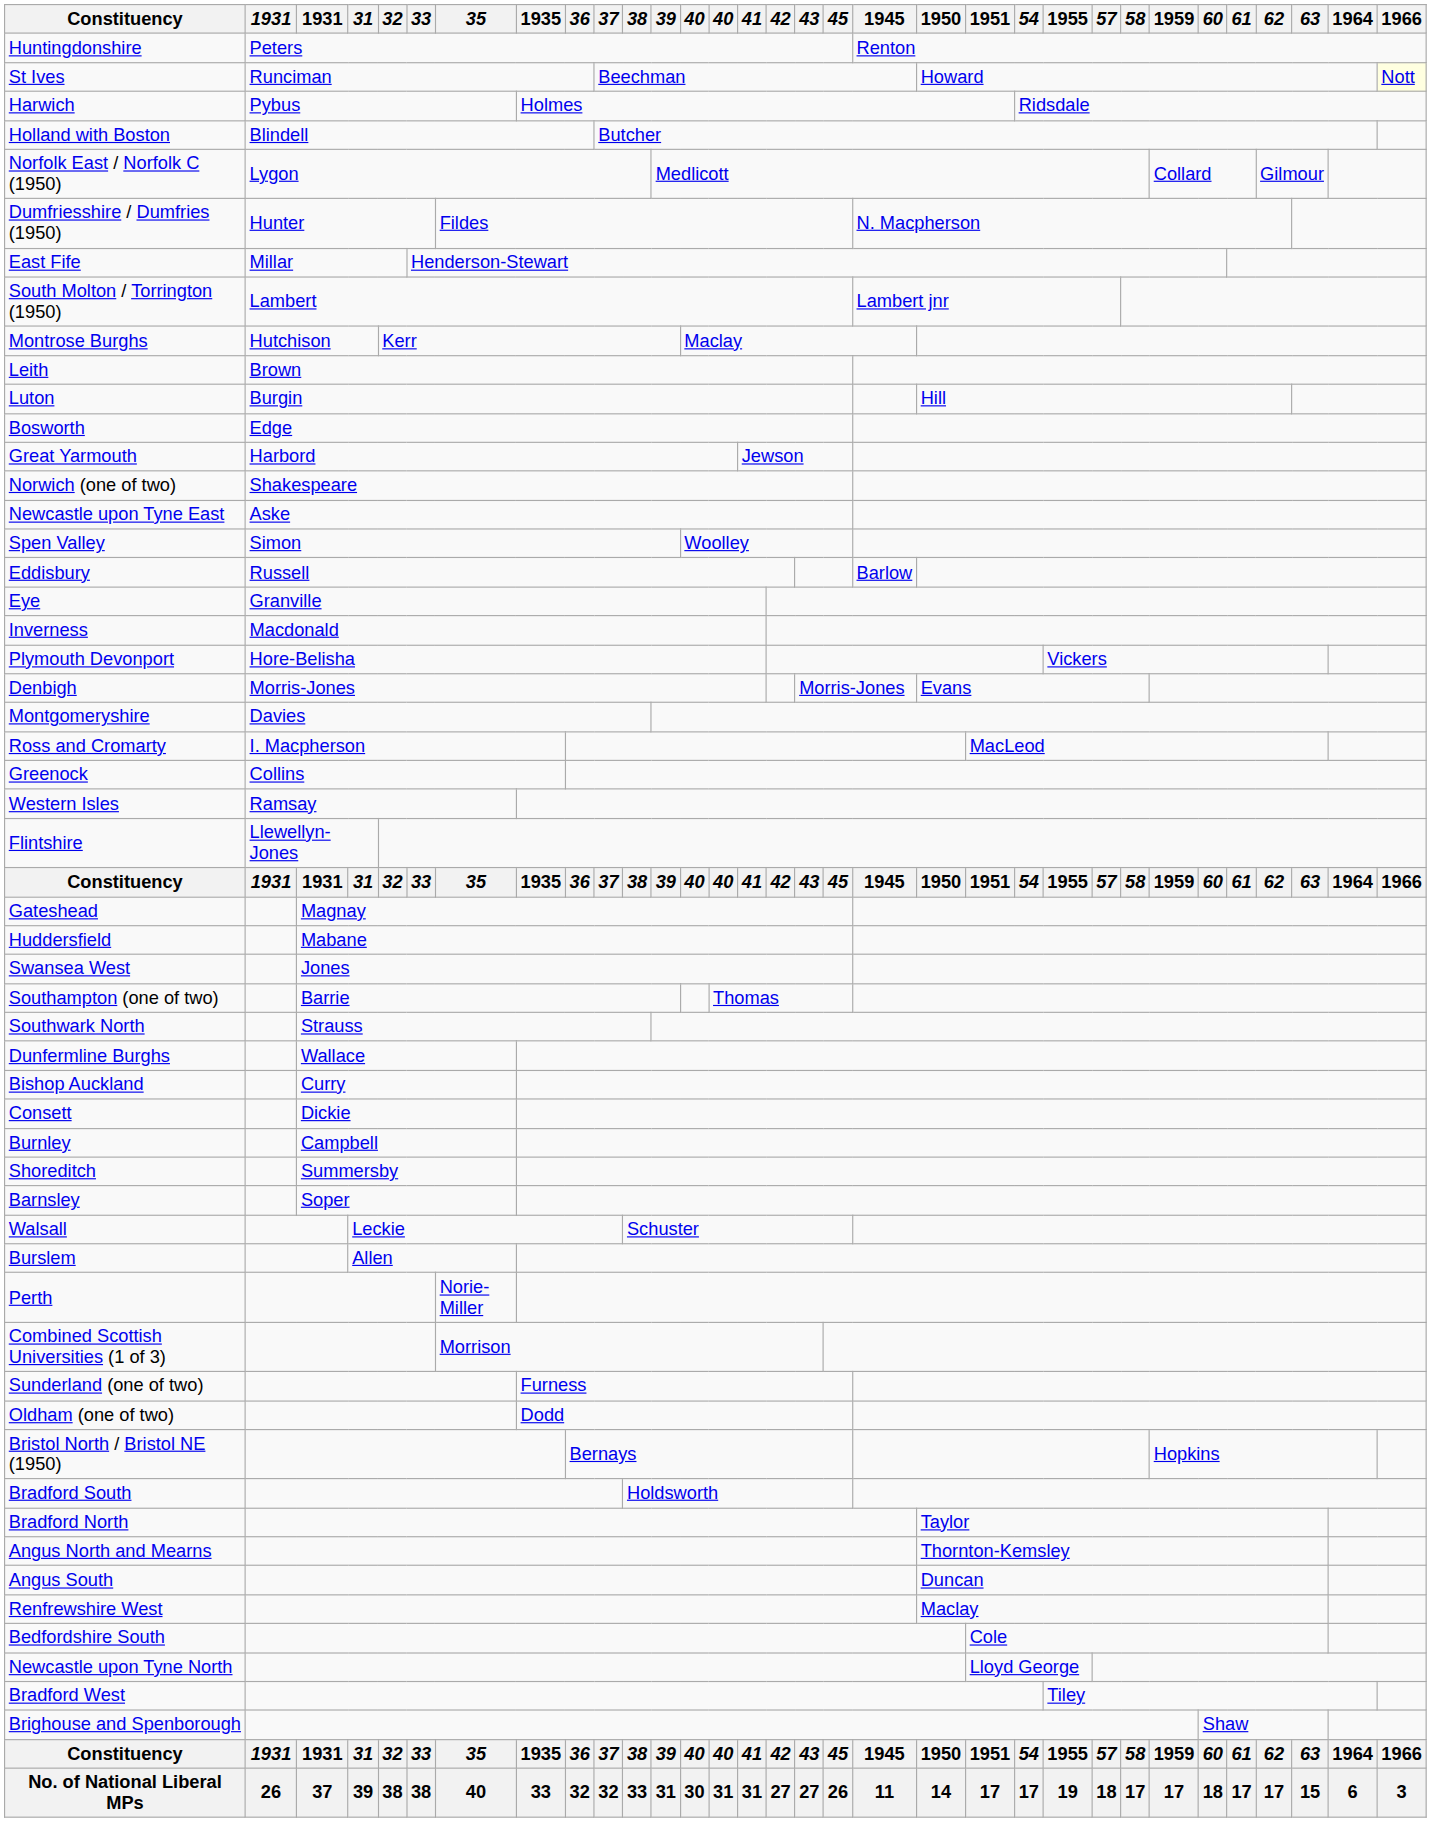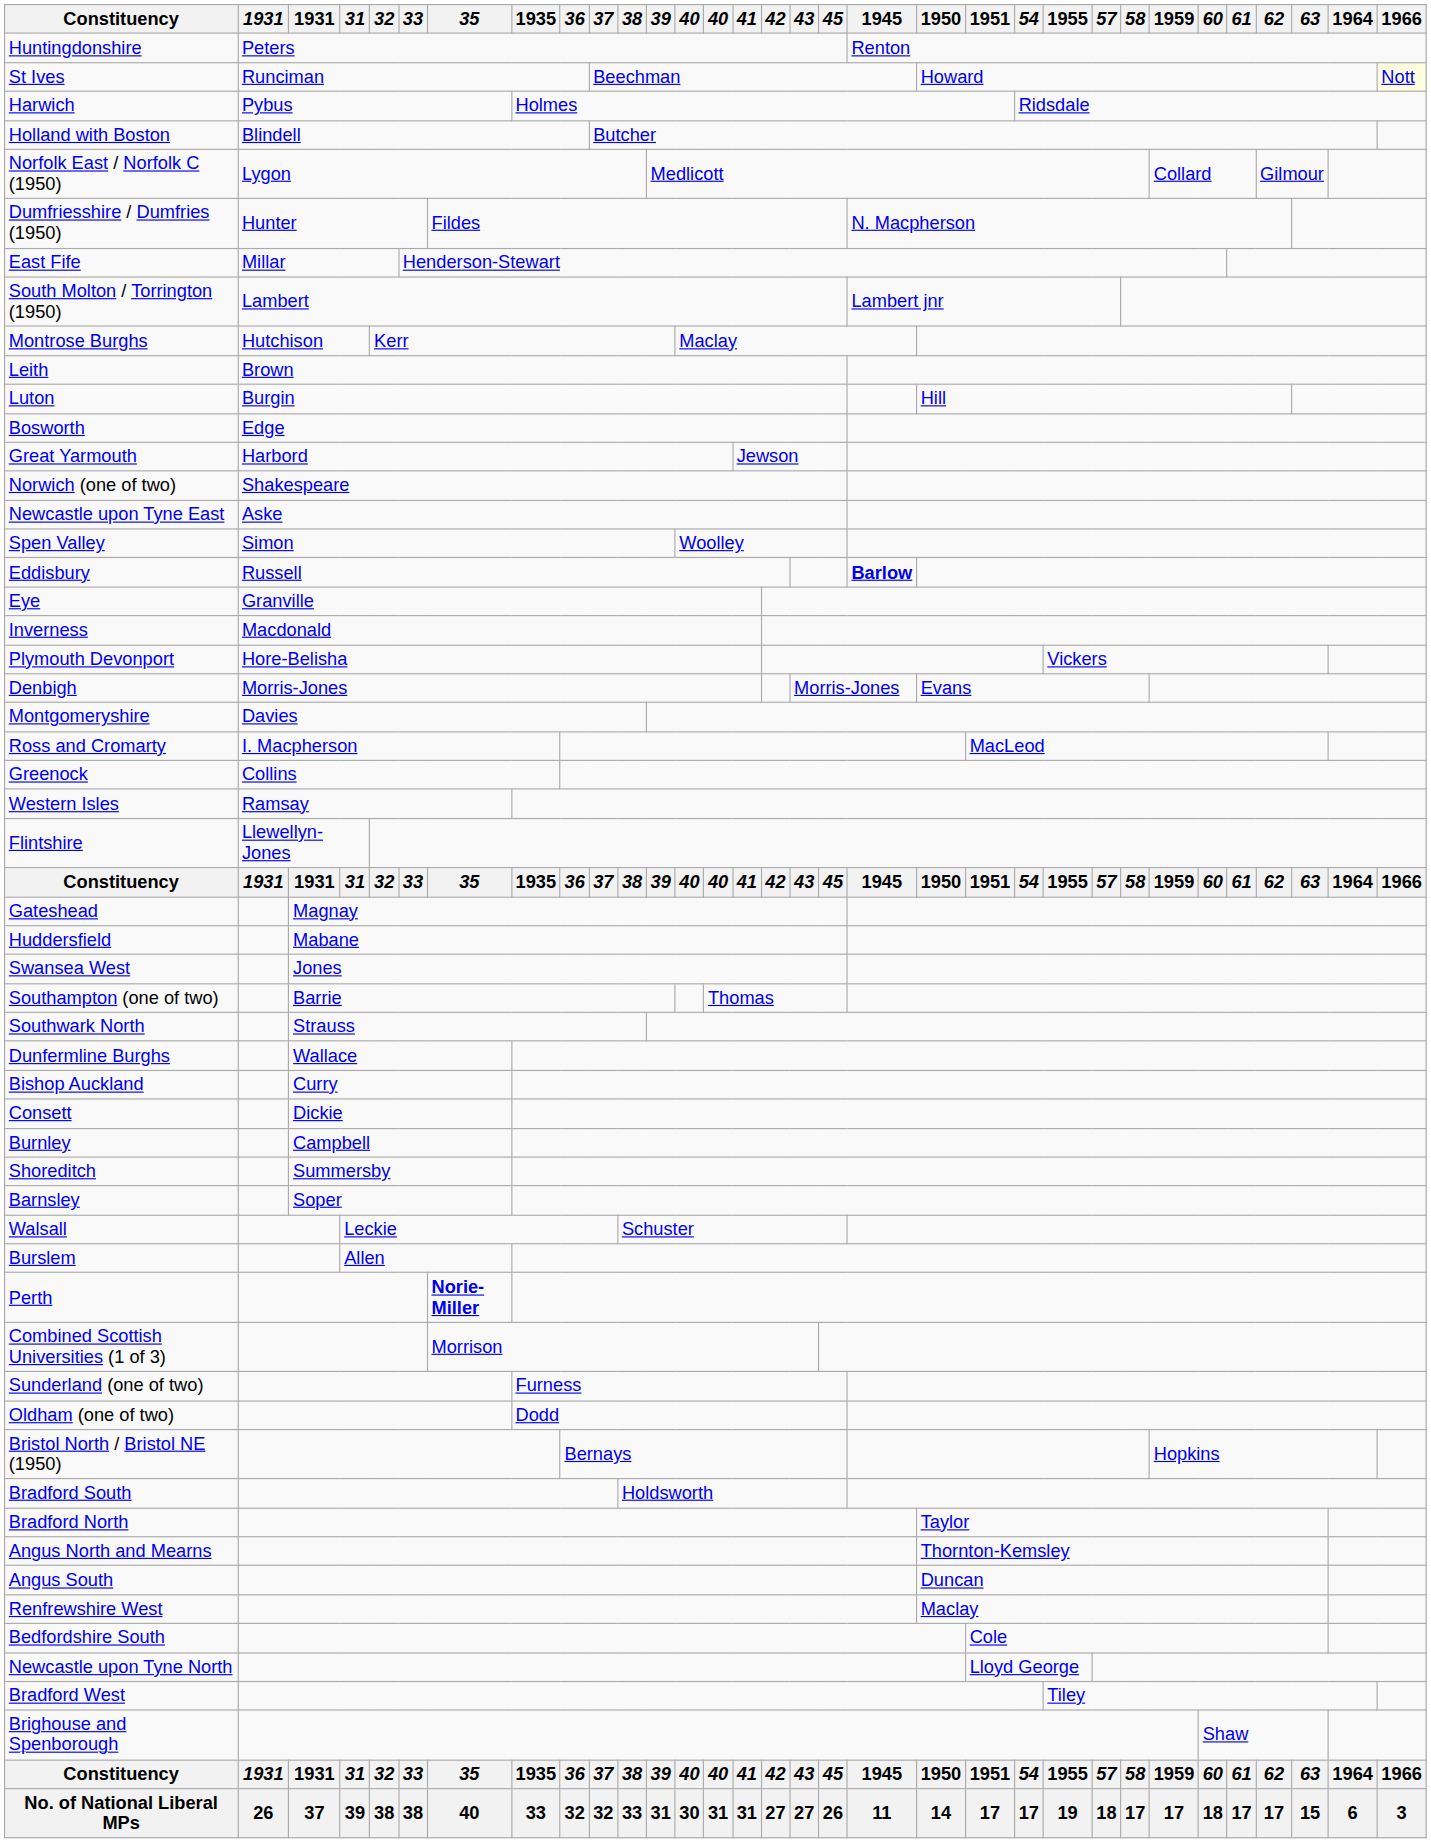(884, 572) normal -> (882, 572) bold
(464, 1297) normal -> (458, 1297) bold
